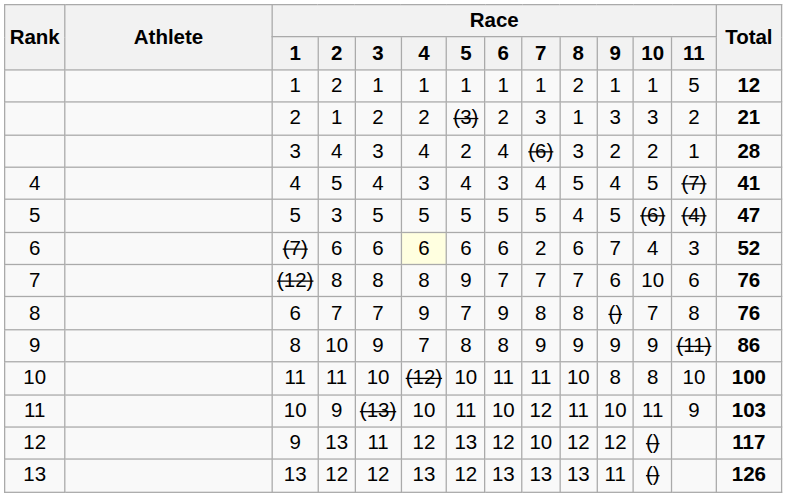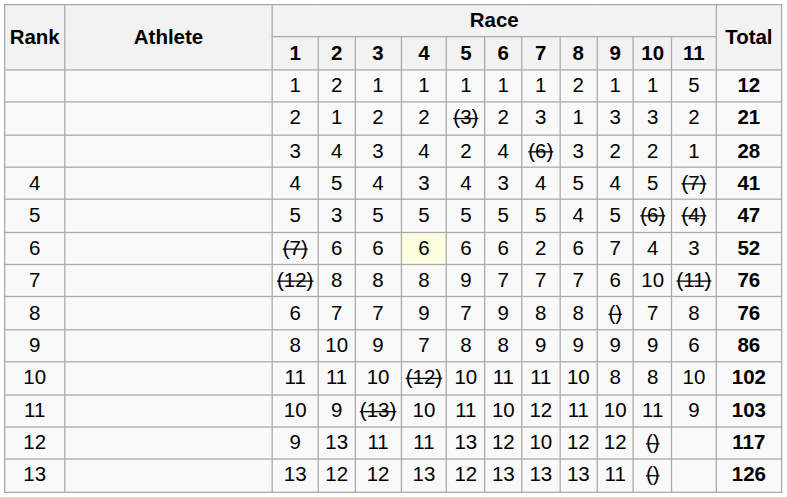(694, 280) 6 -> (694, 280) (11)
(694, 345) (11) -> (694, 345) 6
(749, 378) 100 -> (749, 378) 102
(424, 442) 12 -> (424, 442) 11
